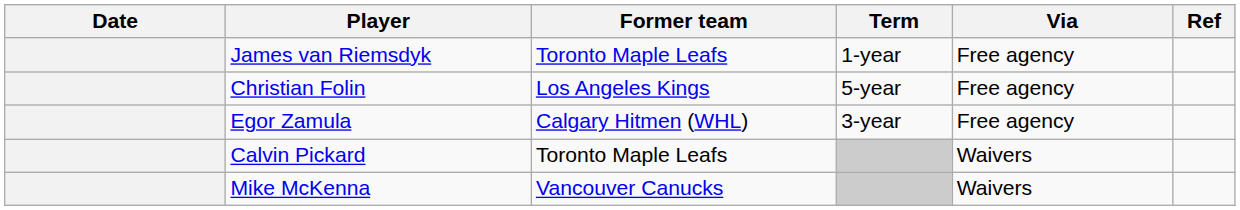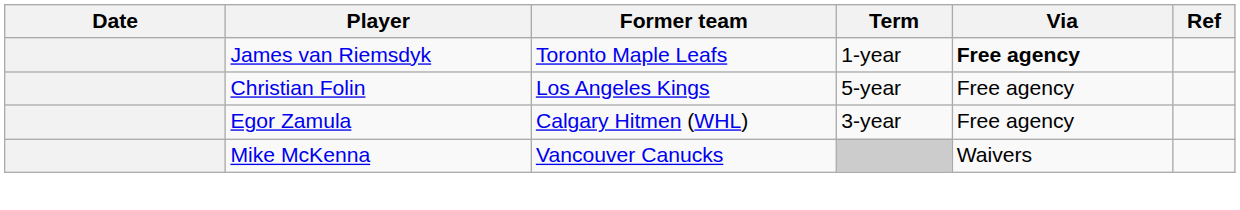(1015, 54) normal -> (1018, 54) bold
- row: (298, 155)
